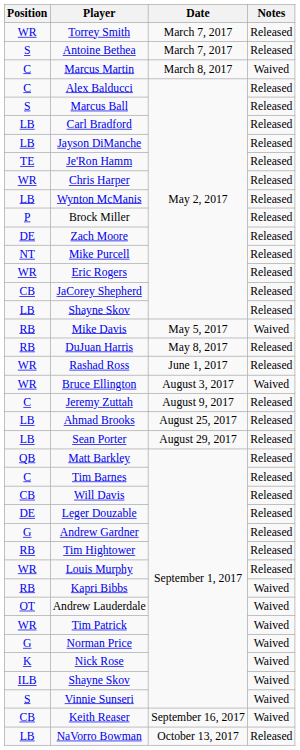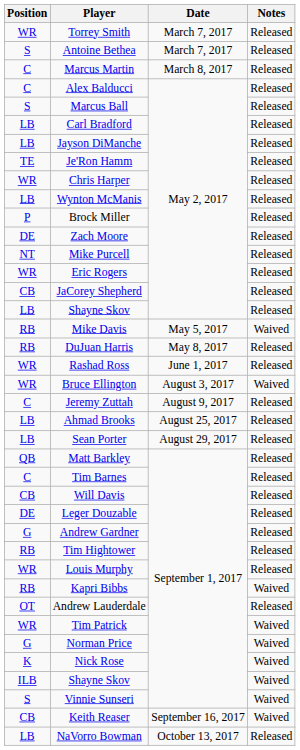(271, 69) Waived -> (271, 69) Released
(271, 606) Waived -> (271, 606) Released
